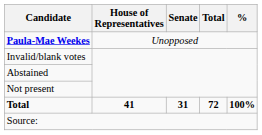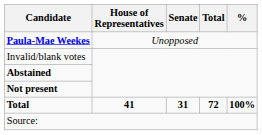(27, 72) normal -> (29, 72) bold
(30, 89) normal -> (32, 89) bold
